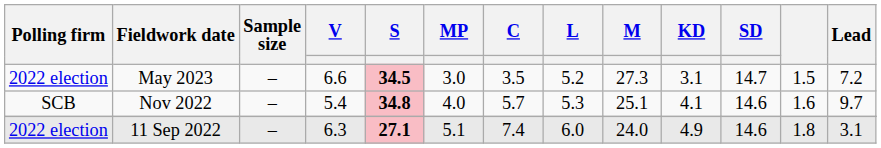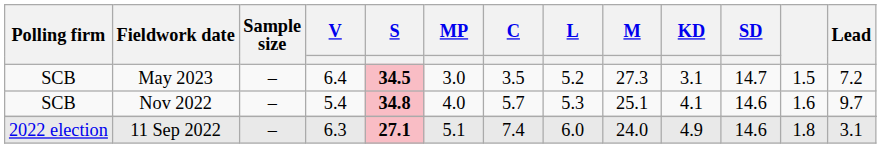(58, 78) 2022 election -> (58, 78) SCB
(335, 78) 6.6 -> (335, 78) 6.4
